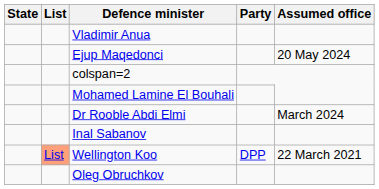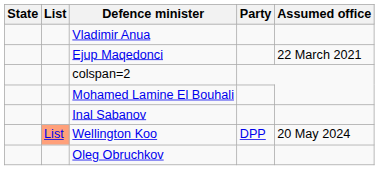(314, 54) 20 May 2024 -> (319, 54) 22 March 2021
- row: (129, 114)
(319, 154) 22 March 2021 -> (314, 134) 20 May 2024
